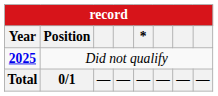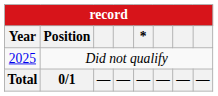(22, 58) bold -> (22, 58) normal
